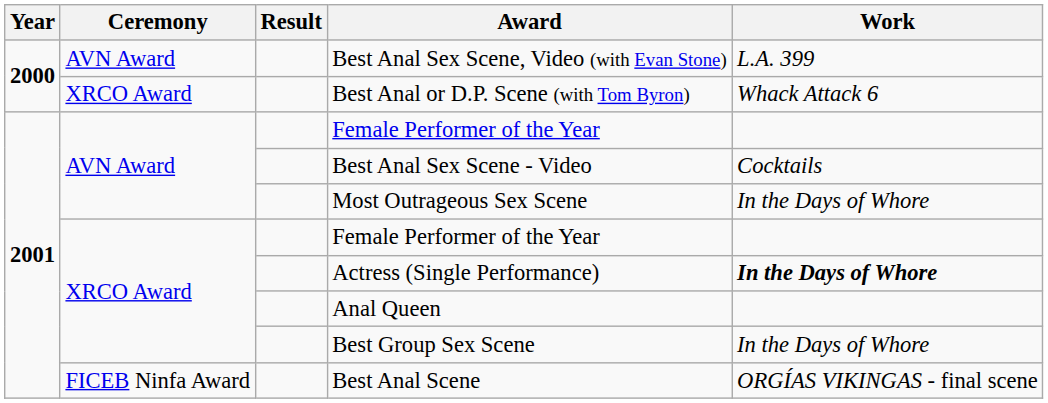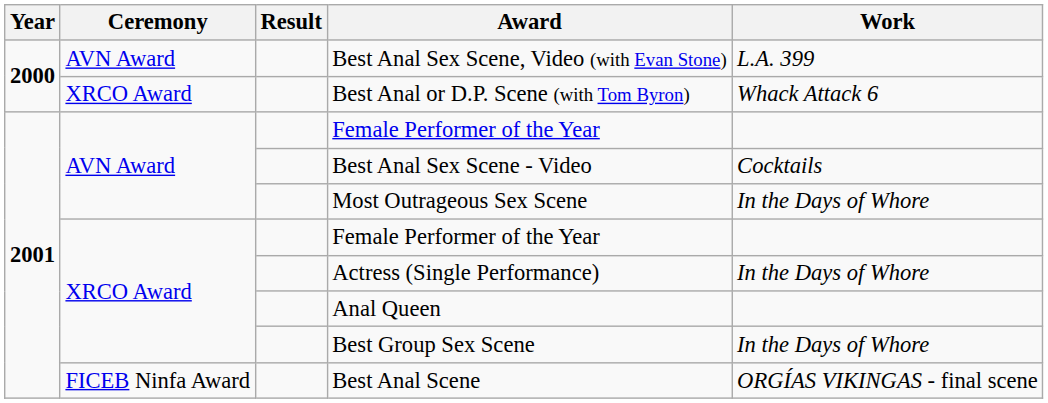(837, 272) bold -> (833, 272) normal
